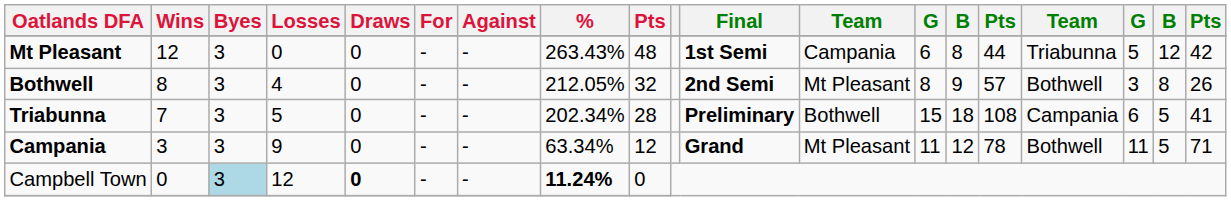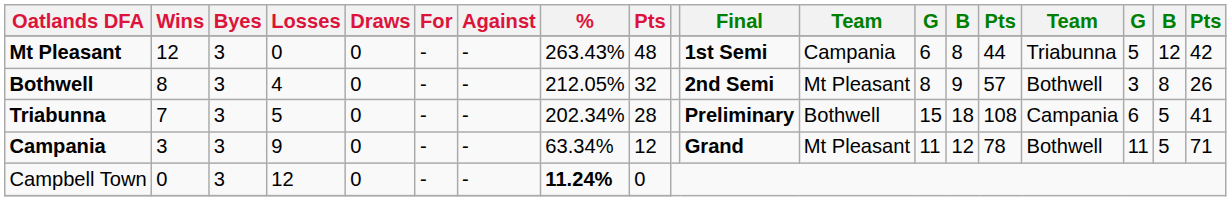(219, 179) lightblue background -> (219, 179) no background
(356, 179) bold -> (356, 179) normal
